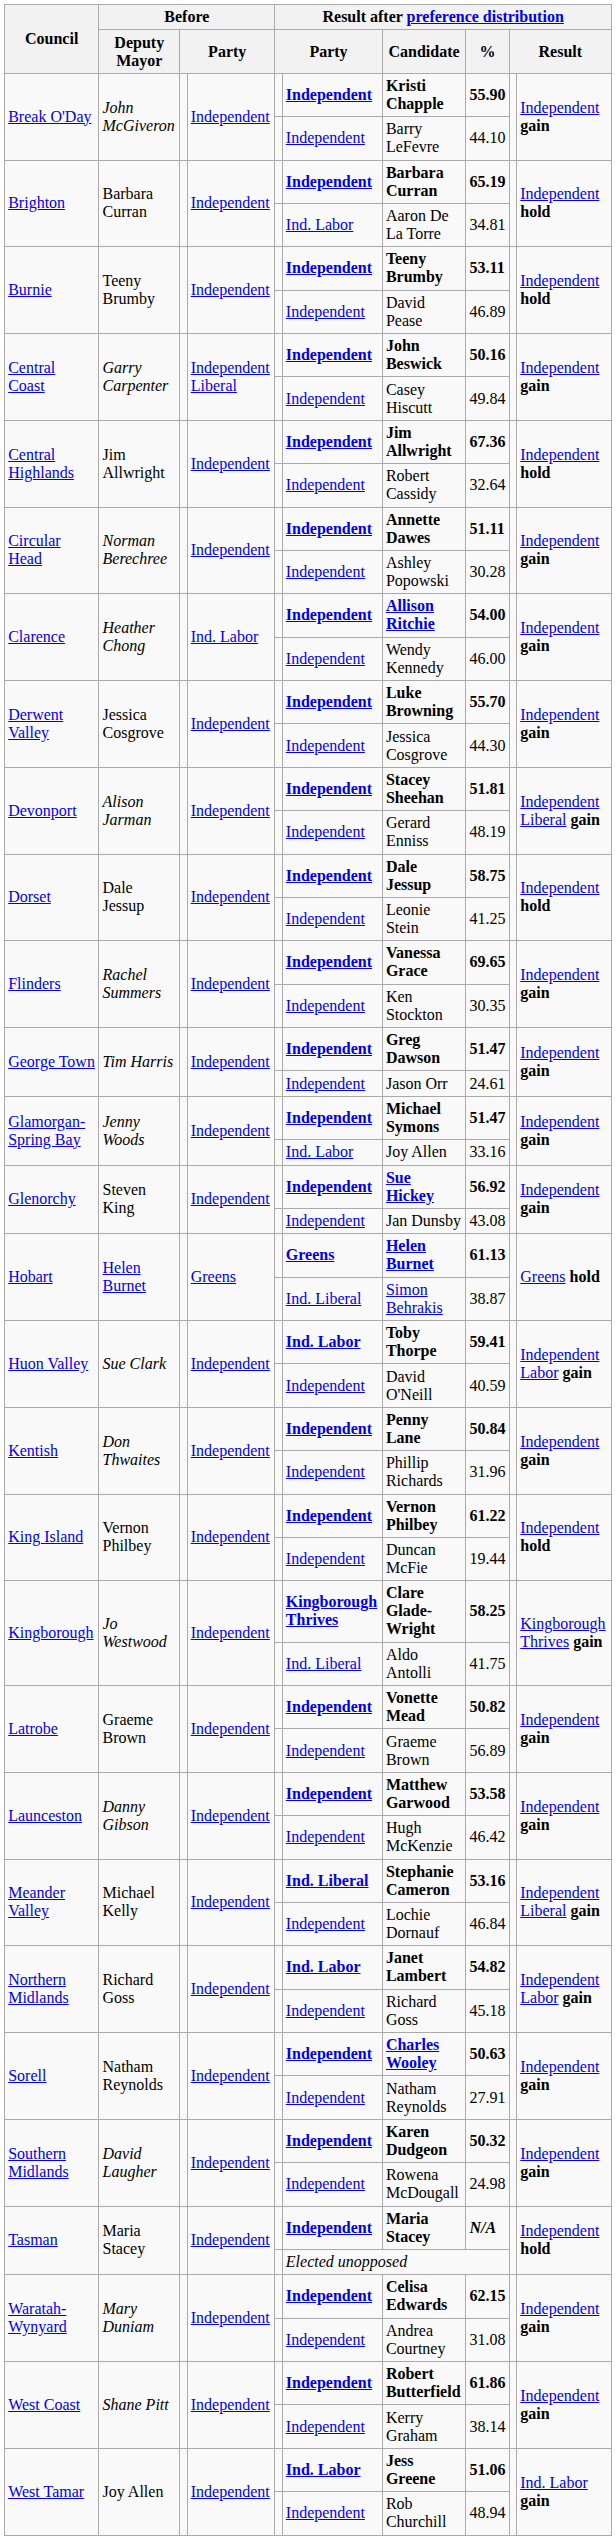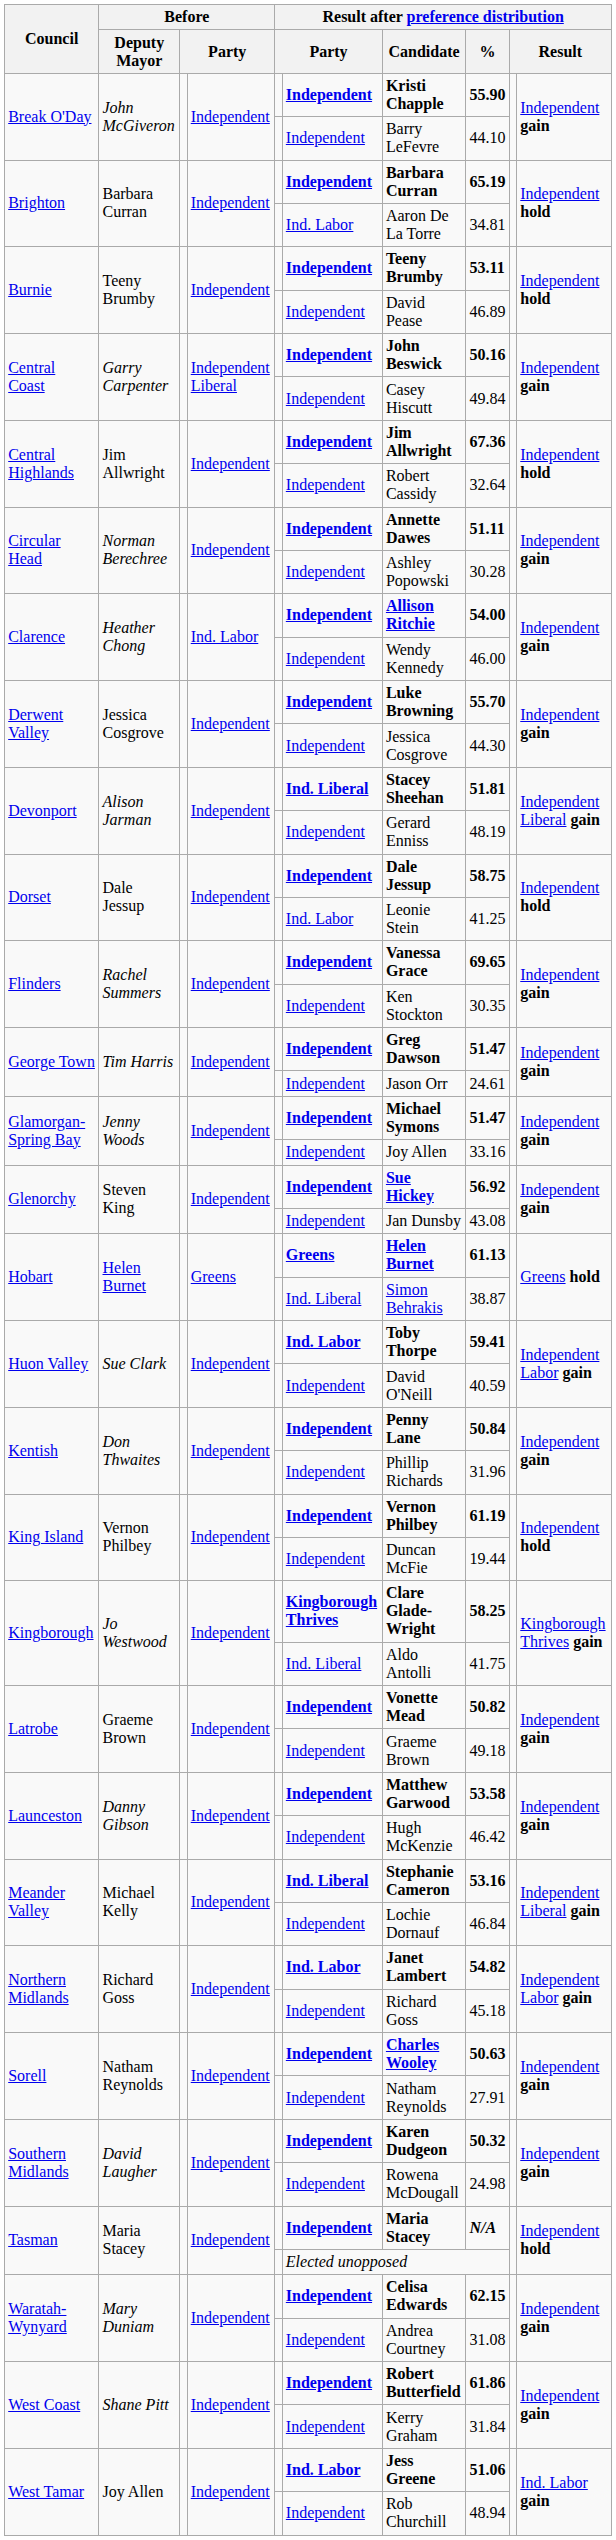(329, 788) Independent -> (327, 788) Ind. Liberal
(325, 919) Independent -> (320, 919) Ind. Labor
(320, 1152) Ind. Labor -> (325, 1152) Independent
(488, 1515) 61.22 -> (488, 1515) 61.19
(488, 1750) 56.89 -> (488, 1750) 49.18
(488, 2426) 38.14 -> (488, 2426) 31.84
